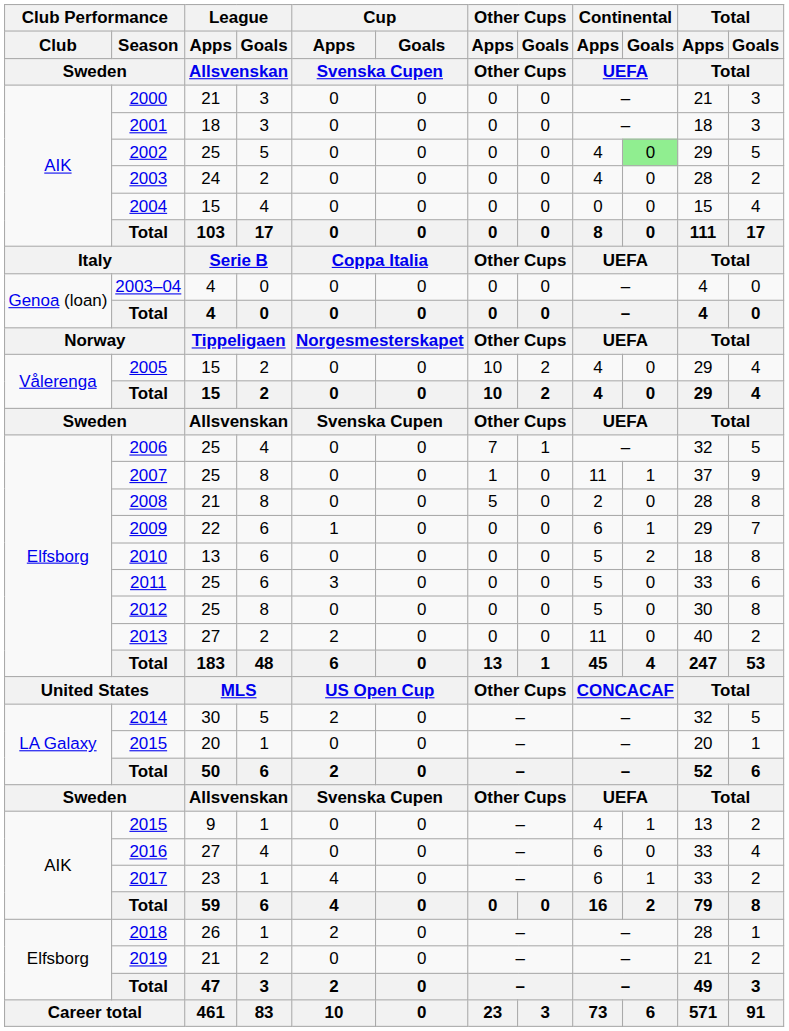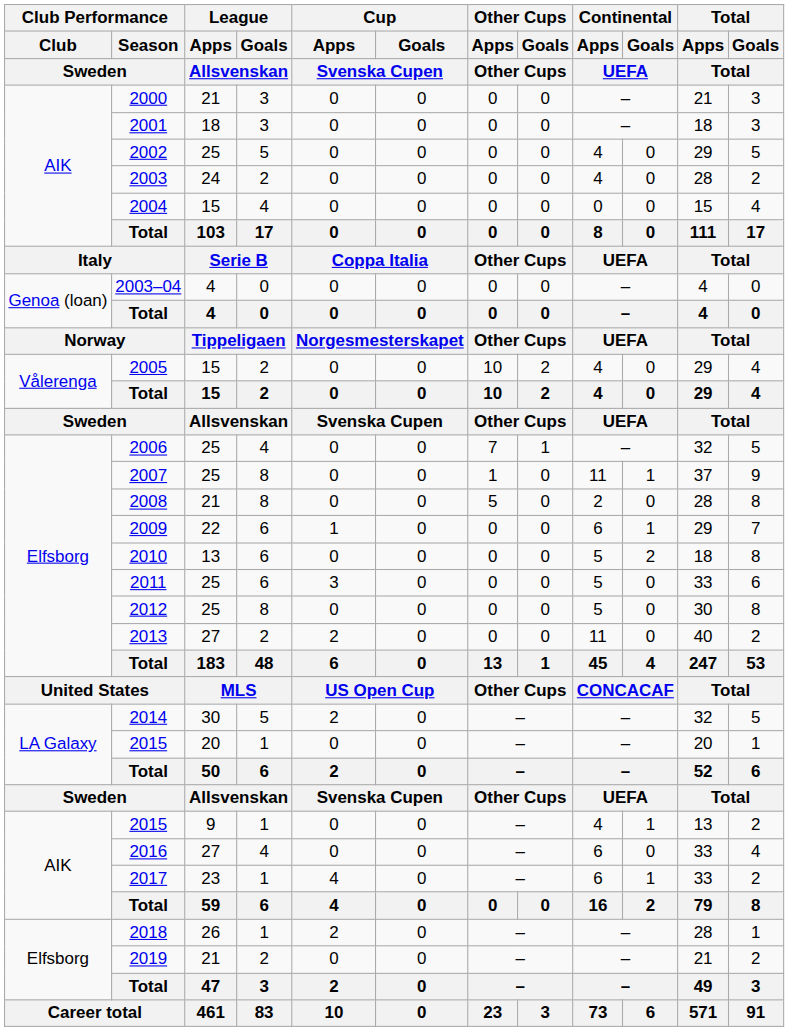(651, 152) lightgreen background -> (651, 152) no background
